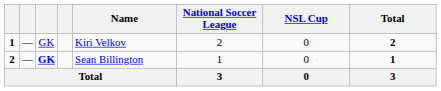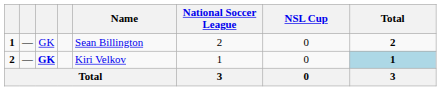(101, 42) Kiri Velkov -> (109, 42) Sean Billington
(109, 59) Sean Billington -> (101, 59) Kiri Velkov
(393, 59) no background -> (393, 59) lightblue background
